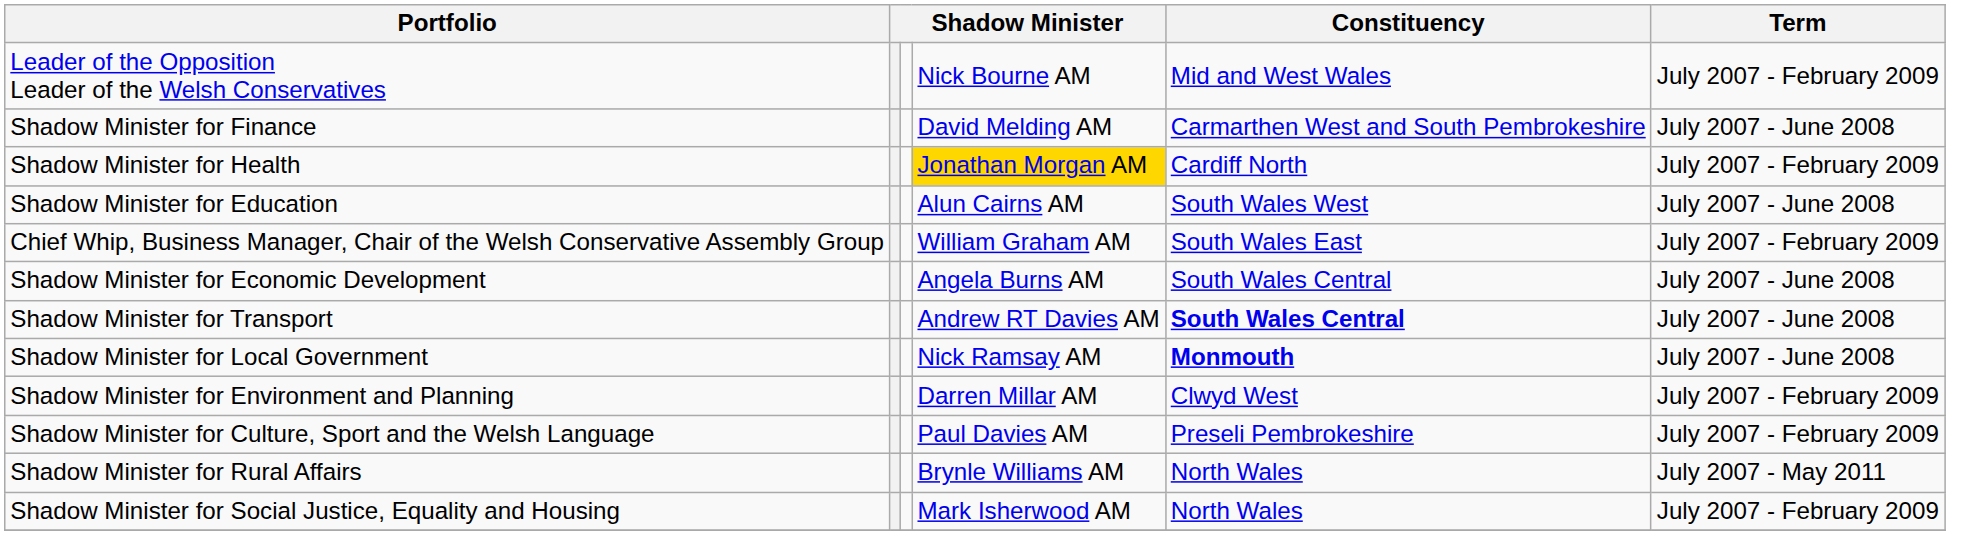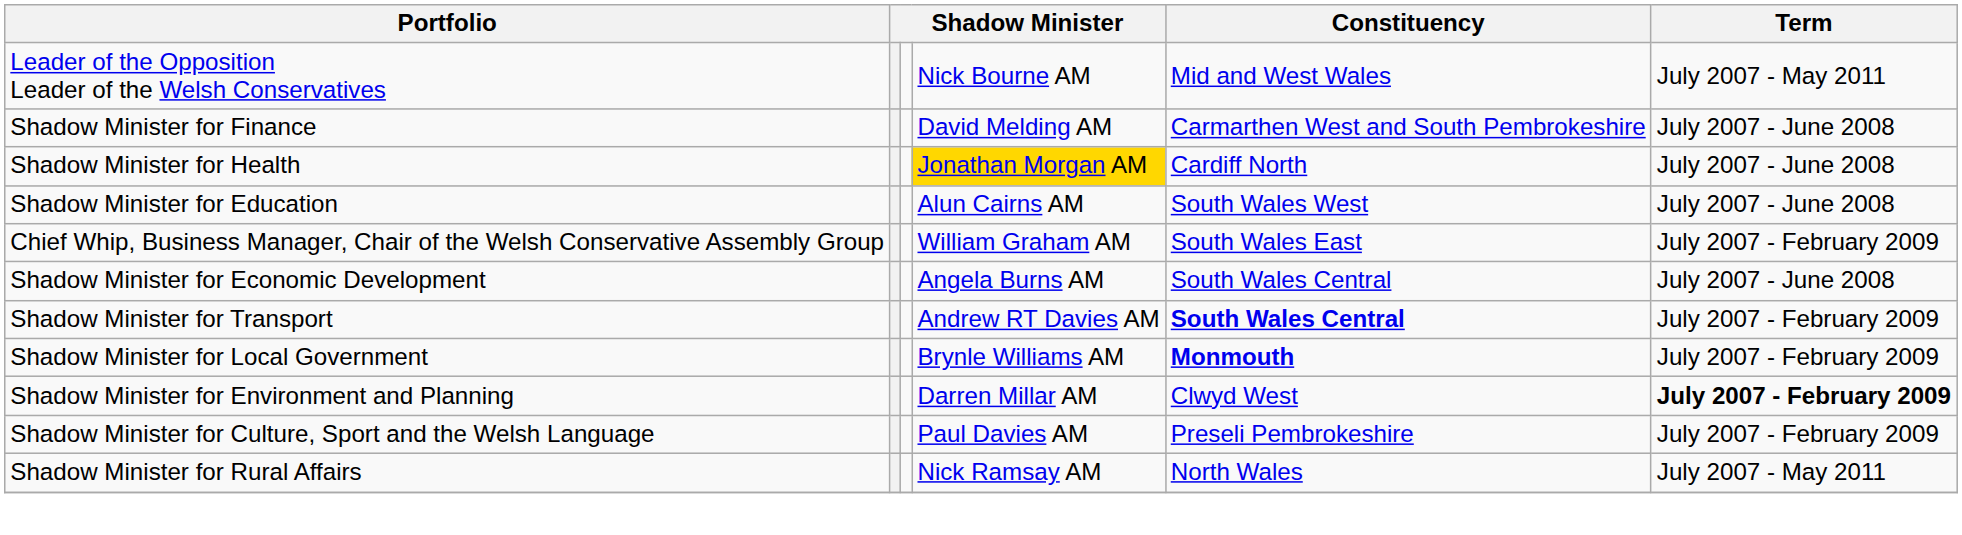(1798, 75) July 2007 - February 2009 -> (1771, 75) July 2007 - May 2011
(1798, 165) July 2007 - February 2009 -> (1776, 165) July 2007 - June 2008
(1776, 319) July 2007 - June 2008 -> (1798, 319) July 2007 - February 2009
(1009, 357) Nick Ramsay AM -> (1021, 357) Brynle Williams AM
(1776, 357) July 2007 - June 2008 -> (1798, 357) July 2007 - February 2009
(1798, 395) normal -> (1804, 395) bold
(1021, 472) Brynle Williams AM -> (1009, 472) Nick Ramsay AM
- row: (315, 510)
